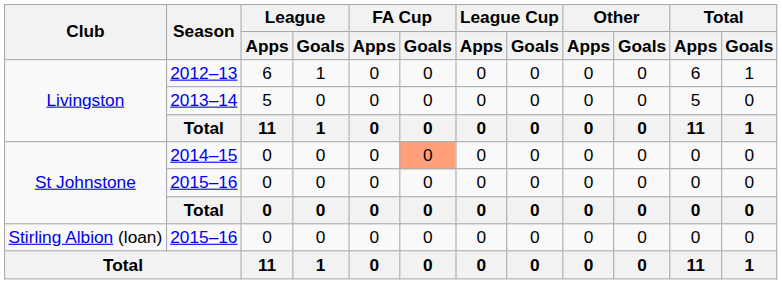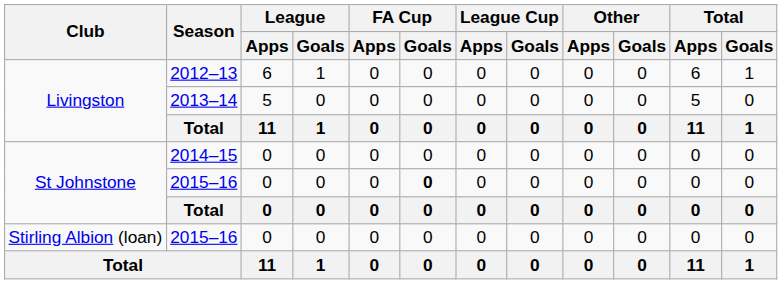(428, 155) lightsalmon background -> (428, 155) no background
(428, 182) normal -> (428, 182) bold
